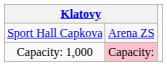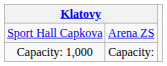(131, 52) pink background -> (131, 52) no background
